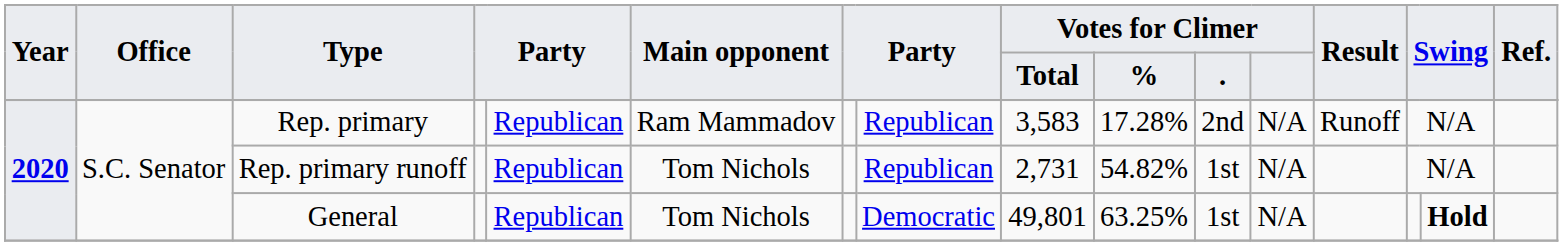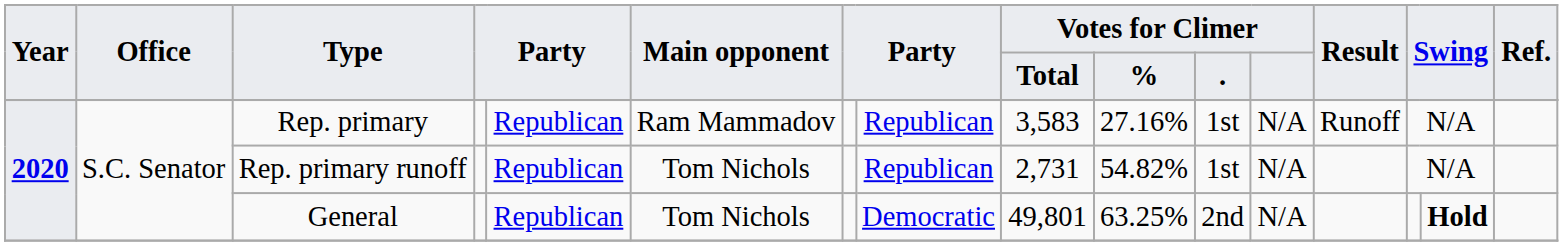(1144, 122) 17.28% -> (1144, 122) 27.16%
(1223, 122) 2nd -> (1223, 122) 1st
(1223, 216) 1st -> (1223, 216) 2nd
